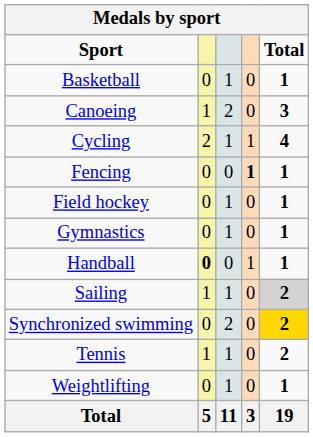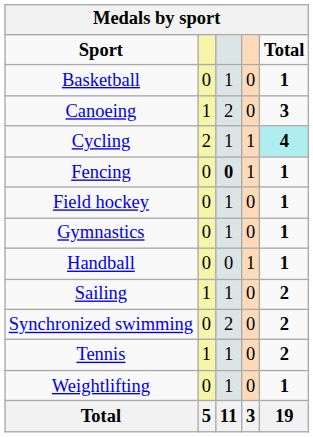(284, 141) no background -> (284, 141) paleturquoise background
(229, 171) normal -> (229, 171) bold
(251, 171) bold -> (251, 171) normal
(206, 263) bold -> (206, 263) normal
(284, 293) lightgrey background -> (284, 293) no background
(284, 324) gold background -> (284, 324) no background
